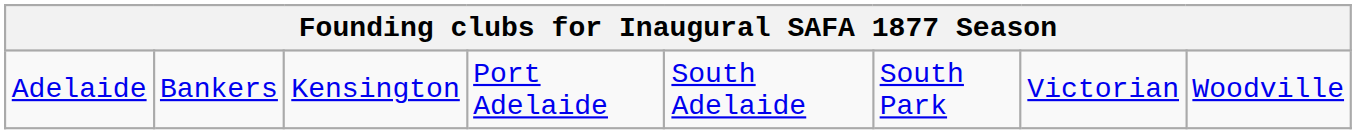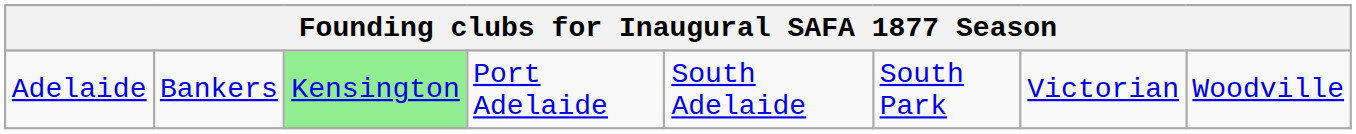(376, 90) no background -> (376, 90) lightgreen background
